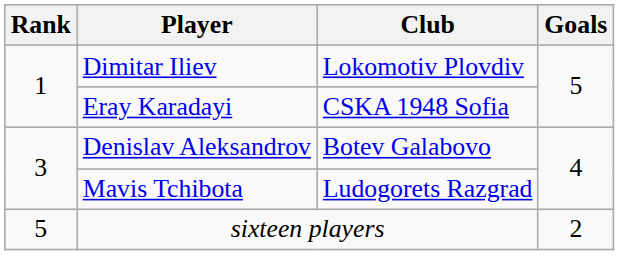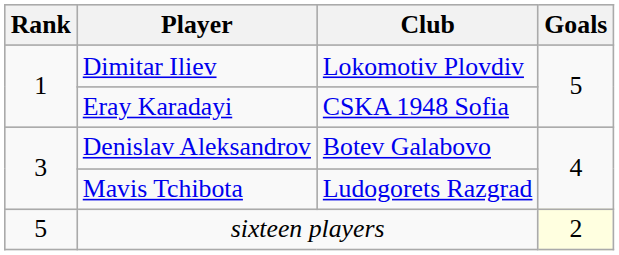(576, 229) no background -> (576, 229) lightyellow background
